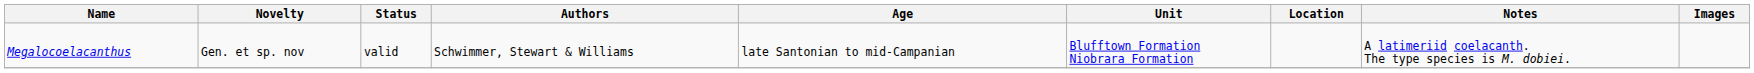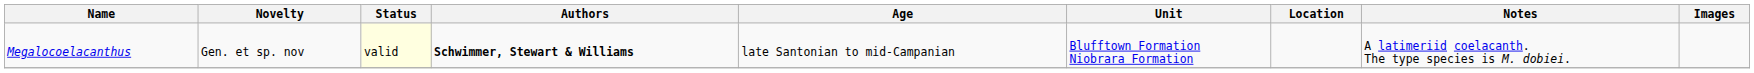(381, 52) no background -> (381, 52) lightyellow background
(534, 52) normal -> (534, 52) bold
